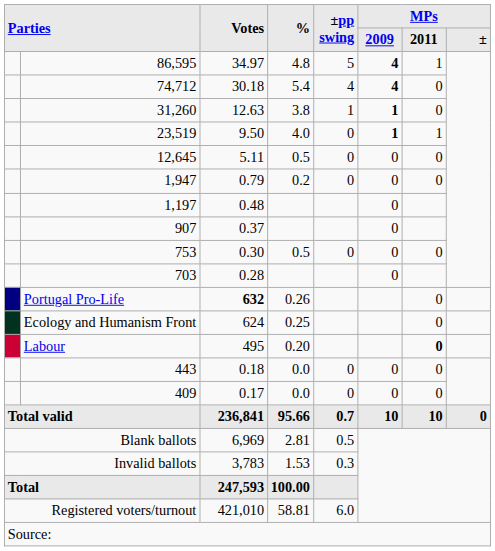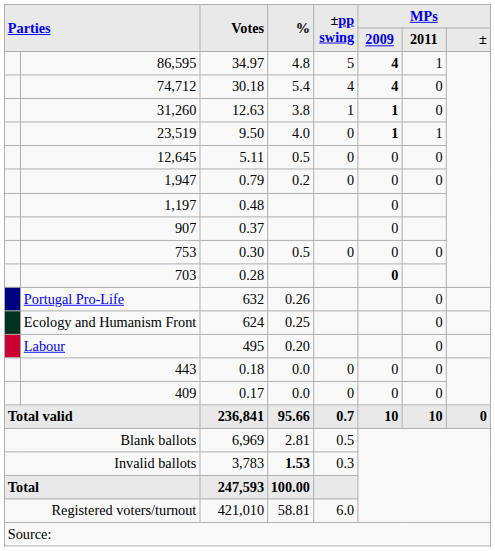(395, 275) normal -> (395, 275) bold
(253, 299) bold -> (253, 299) normal
(439, 346) bold -> (439, 346) normal
(297, 464) normal -> (297, 464) bold
